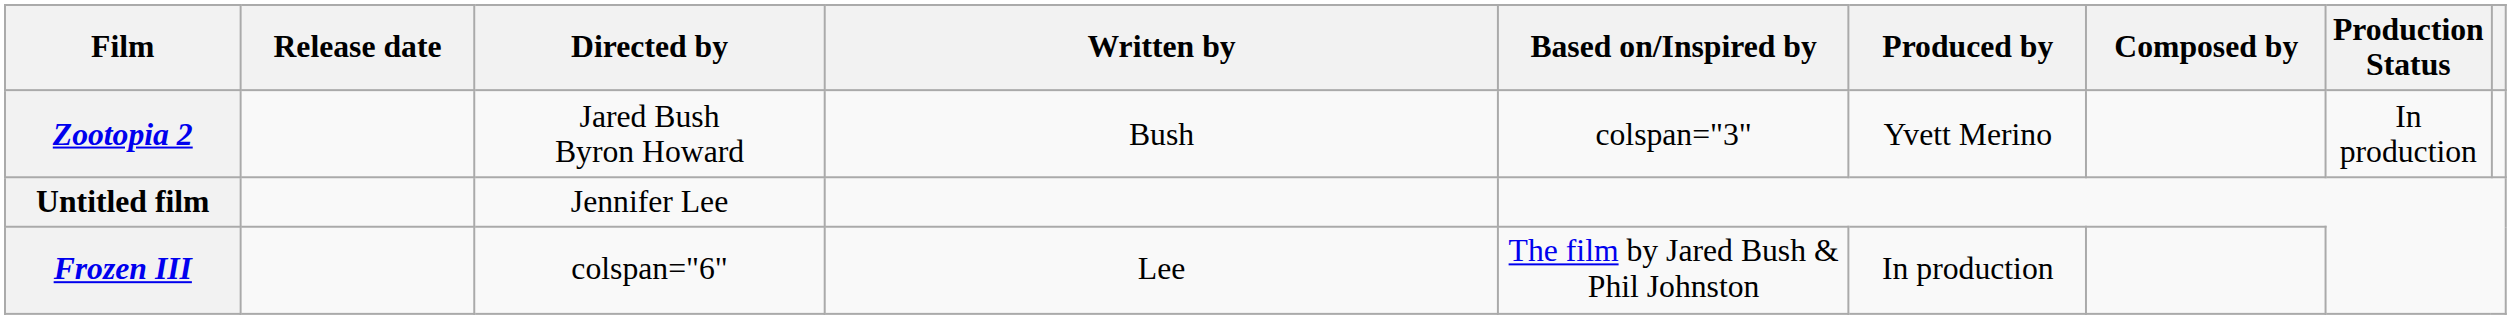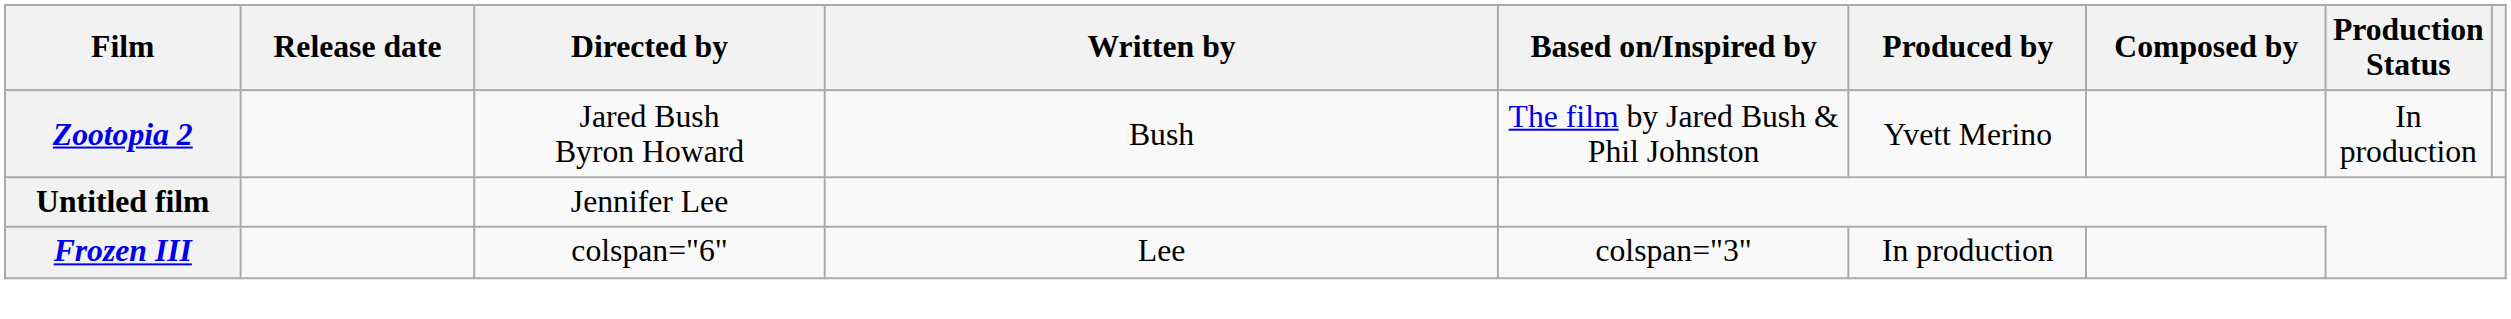(1674, 133) colspan="3" -> (1674, 133) The film by Jared Bush & Phil Johnston
(1674, 269) The film by Jared Bush & Phil Johnston -> (1674, 251) colspan="3"
